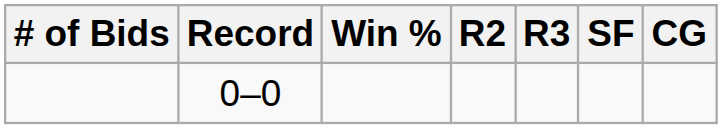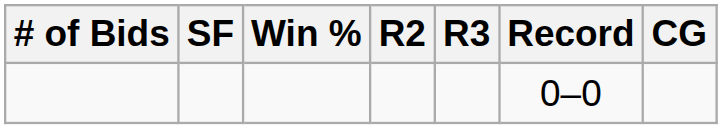columns swapped: (250, 33) <-> (611, 33)
